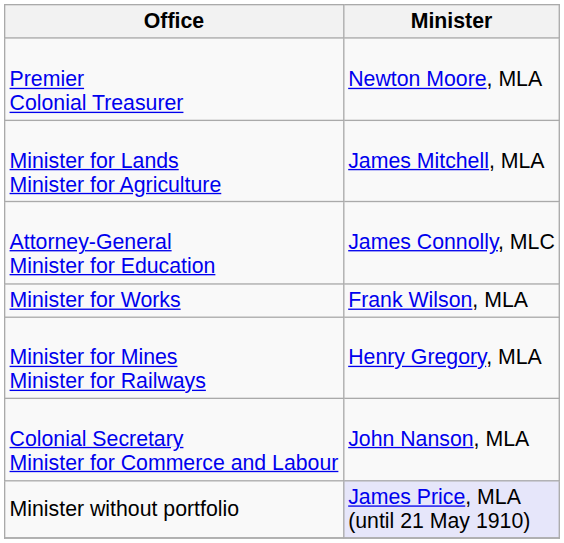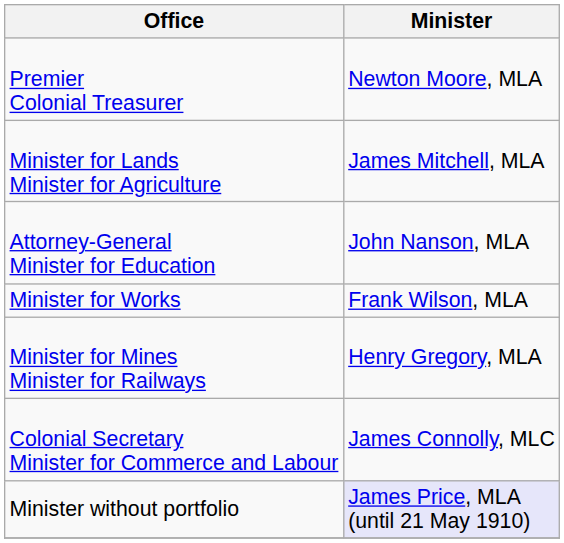(451, 242) James Connolly, MLC -> (439, 242) John Nanson, MLA
(439, 439) John Nanson, MLA -> (451, 439) James Connolly, MLC
